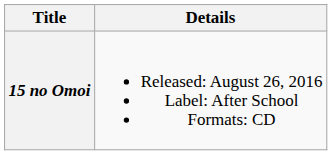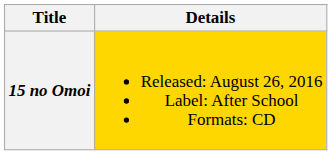(210, 100) no background -> (210, 100) gold background
